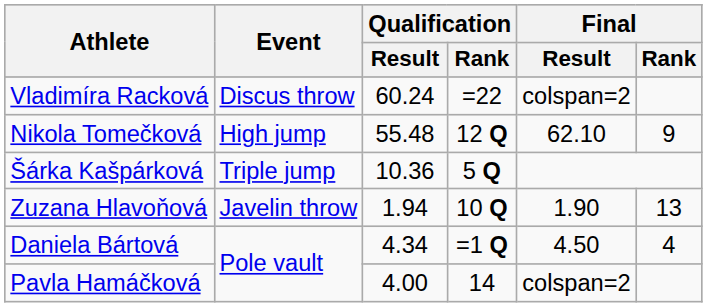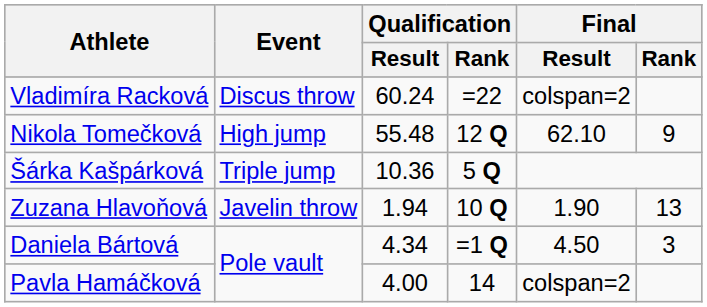(669, 246) 4 -> (669, 246) 3
